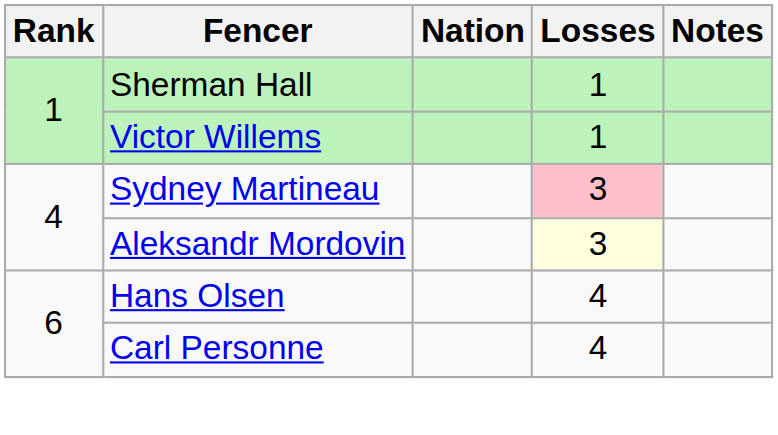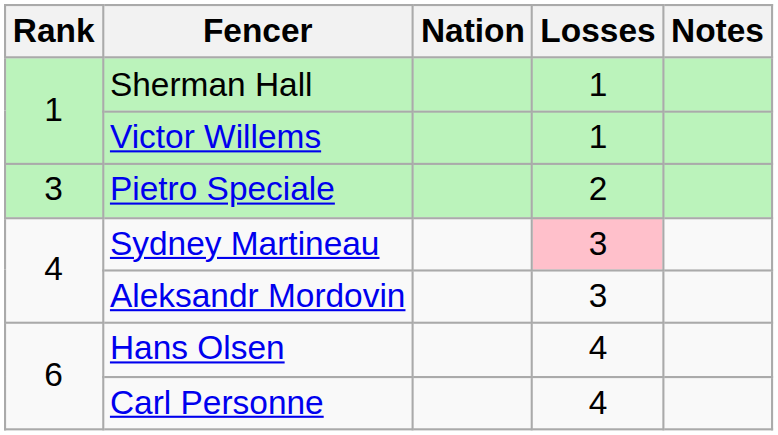+ row: (222, 190)
(598, 243) lightyellow background -> (598, 296) no background
